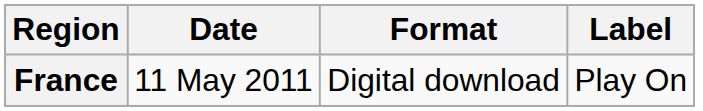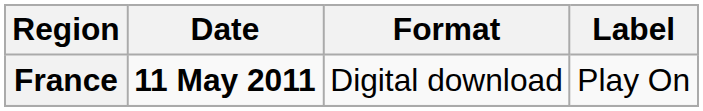(223, 79) normal -> (225, 79) bold
